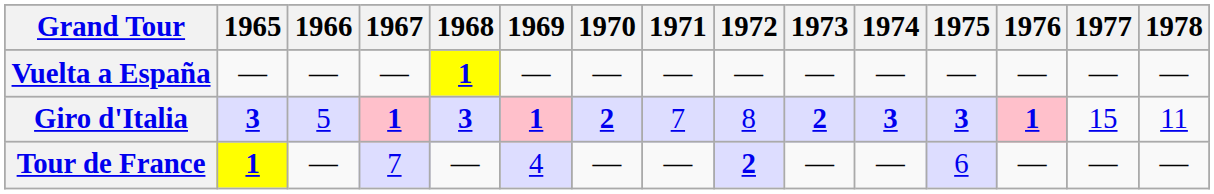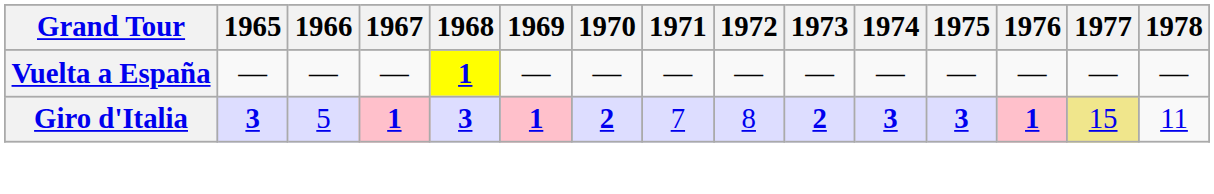(1103, 118) no background -> (1103, 118) khaki background
- row: (111, 164)
